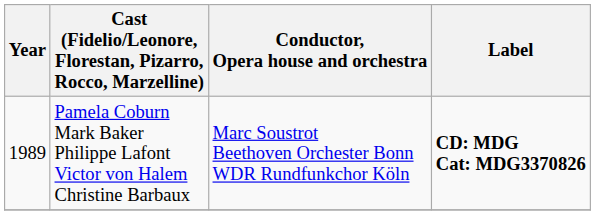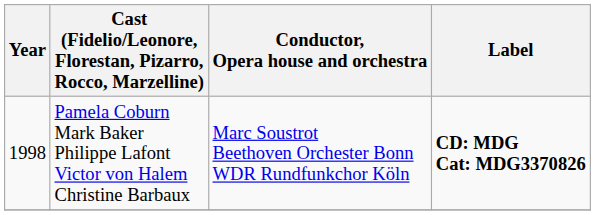(27, 153) 1989 -> (27, 153) 1998
